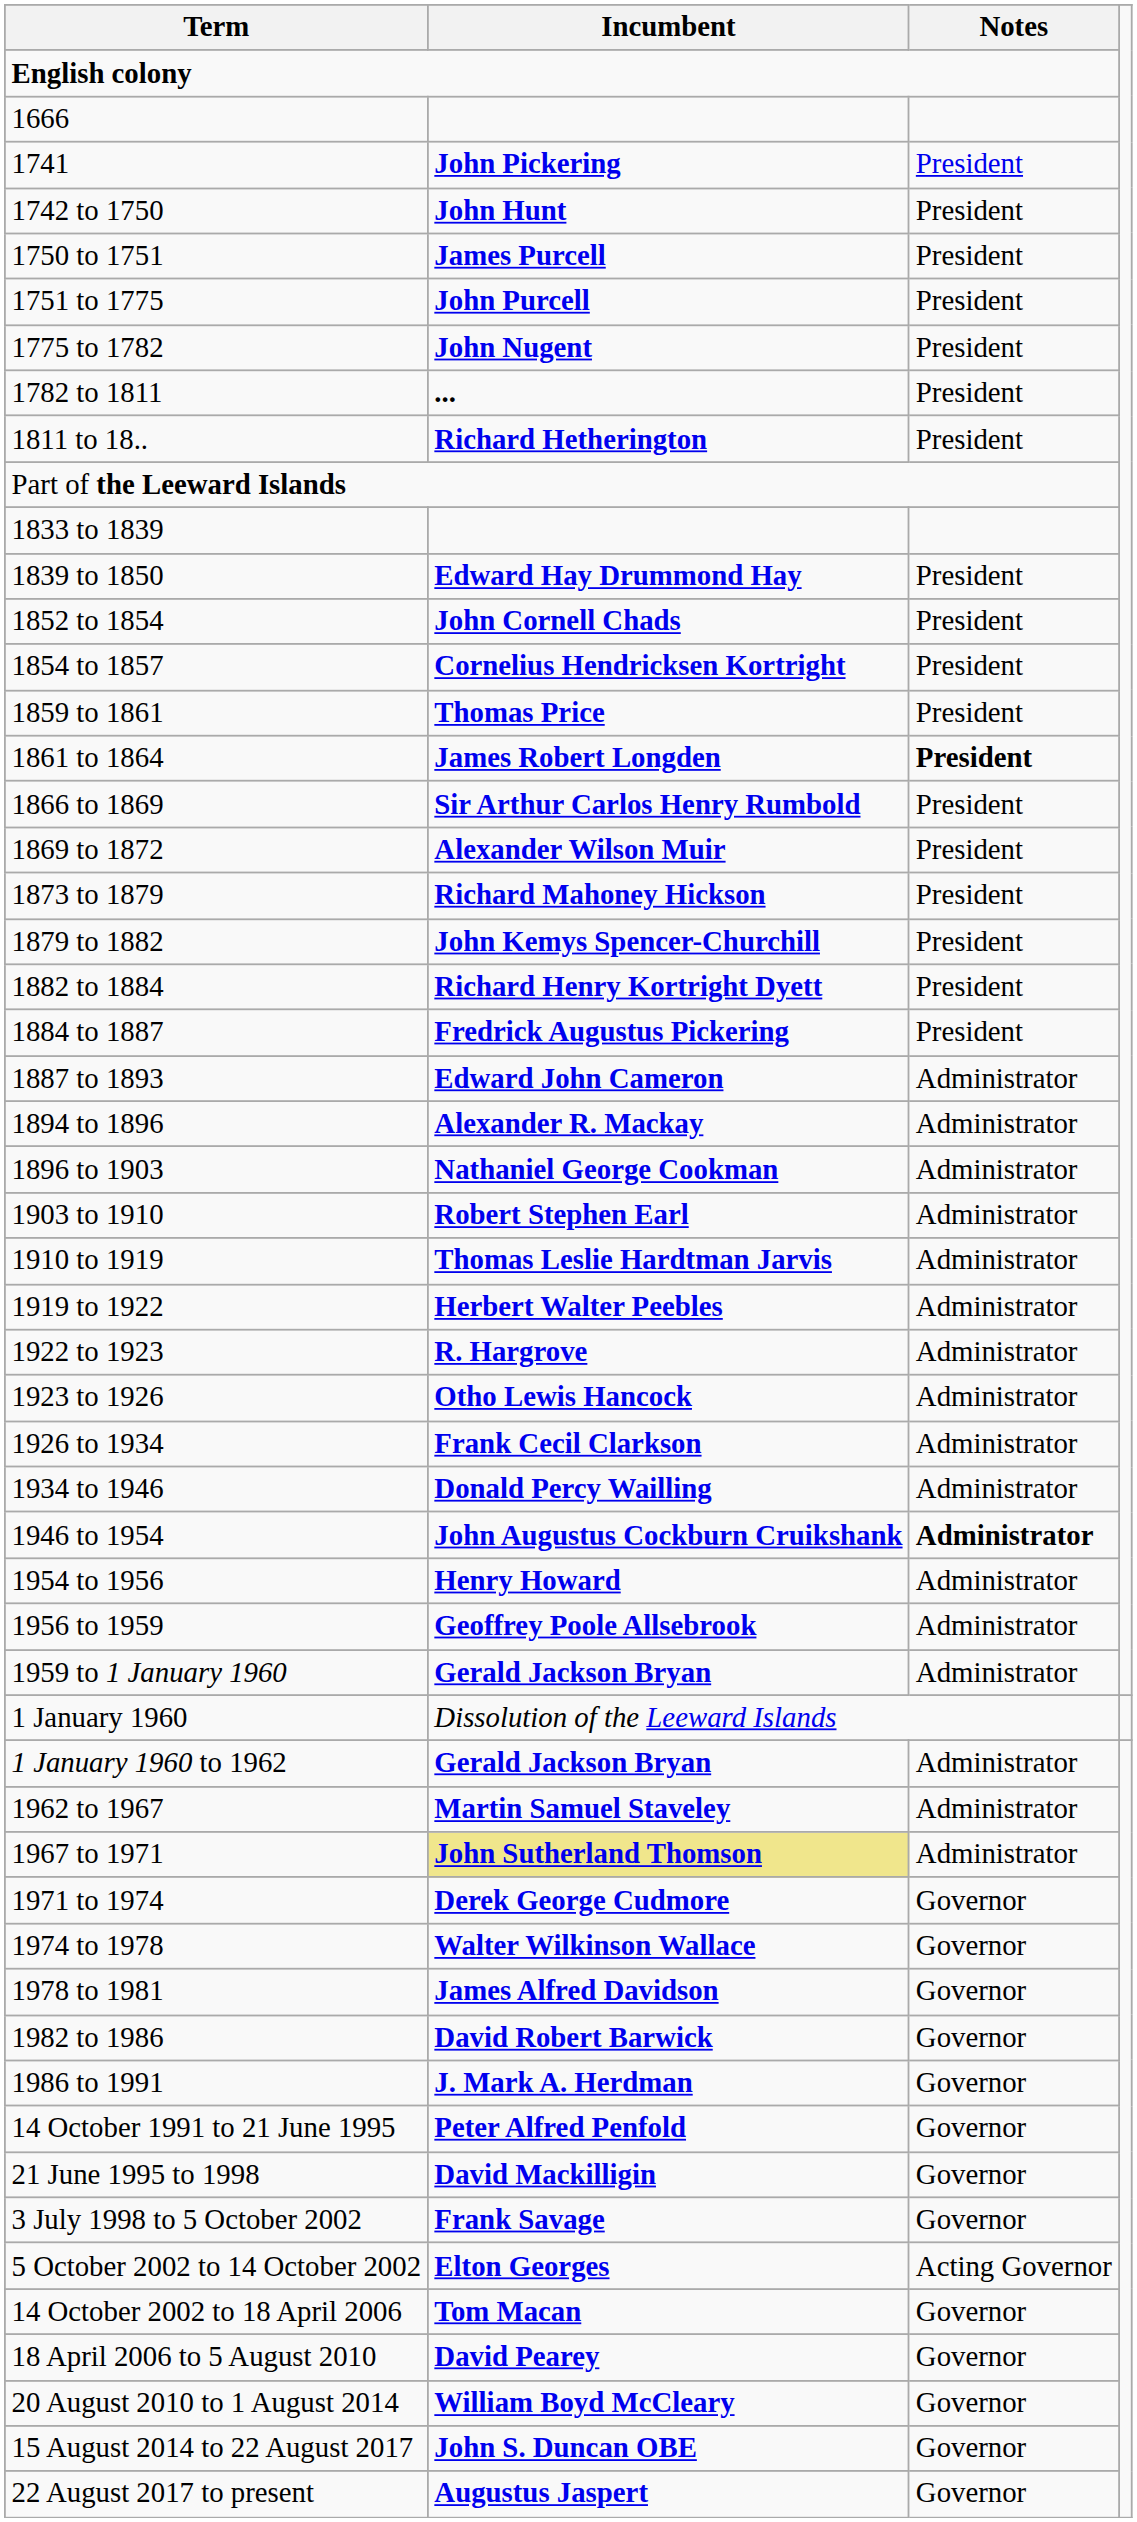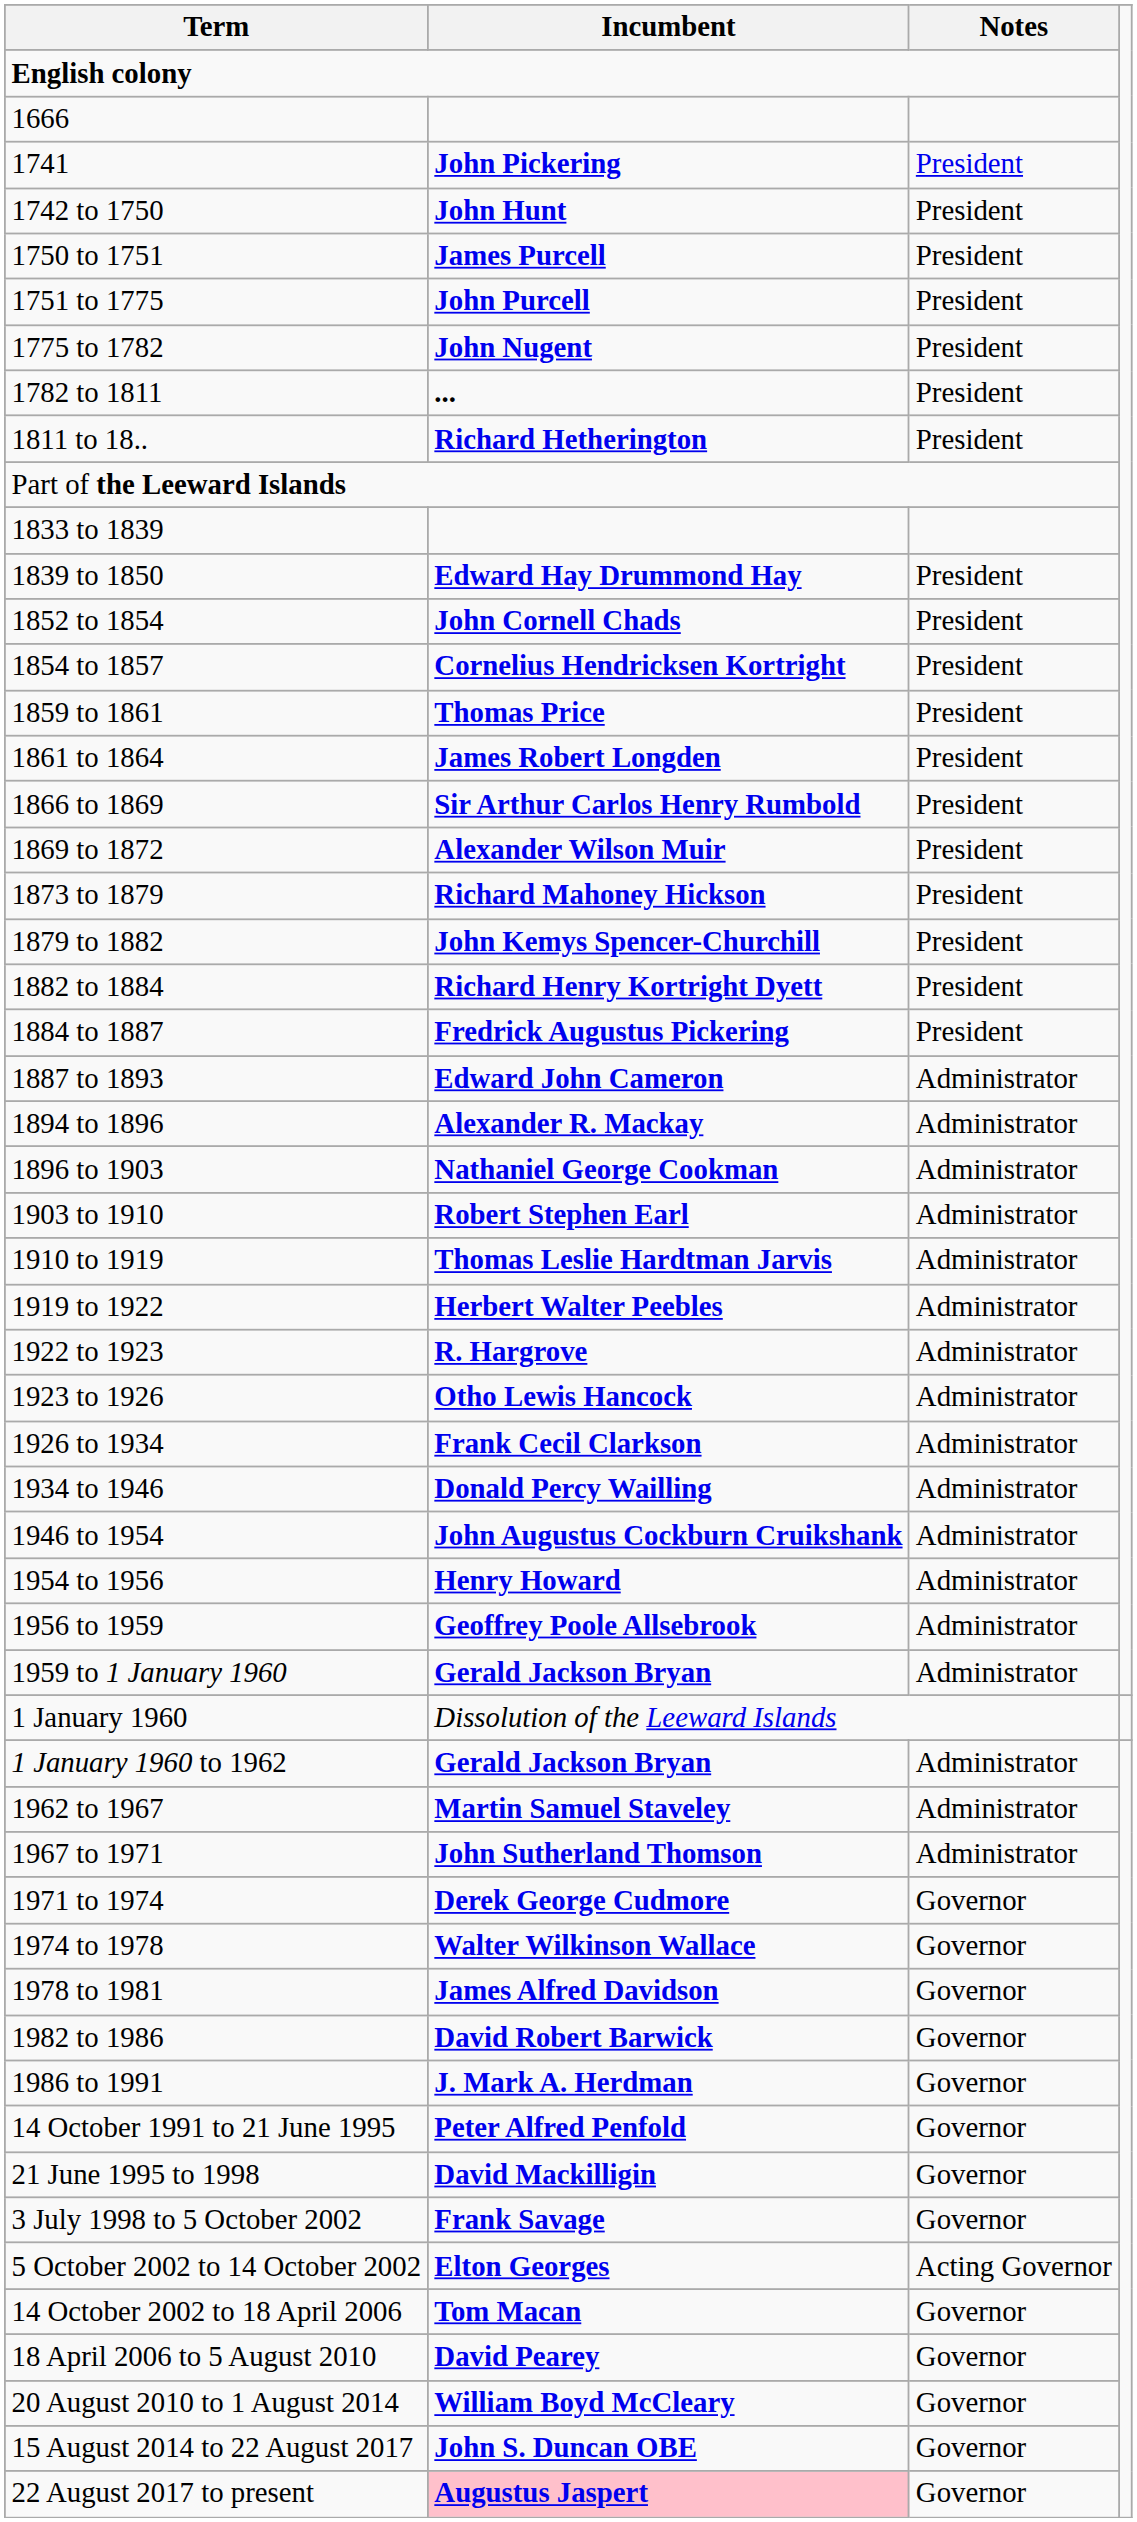(974, 758) bold -> (969, 758) normal
(1005, 1534) bold -> (997, 1534) normal
(598, 1854) khaki background -> (598, 1854) no background
(541, 2493) no background -> (541, 2493) pink background
